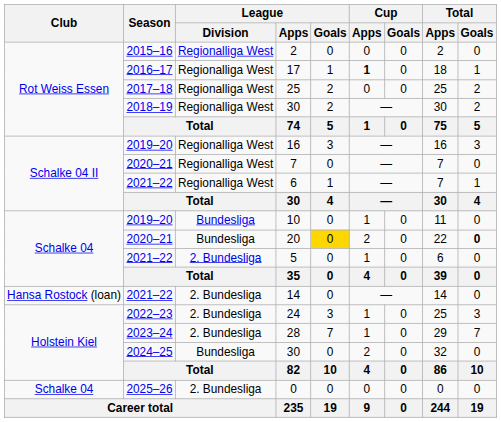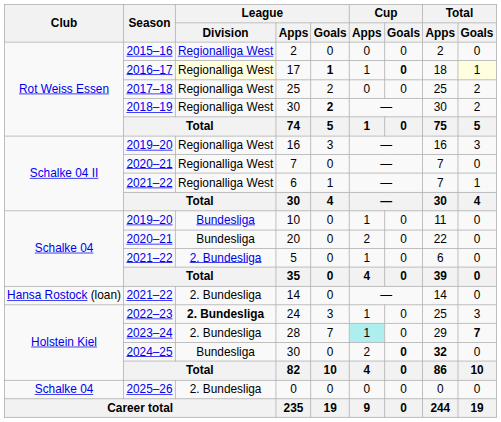(226, 70) no background -> (226, 70) lightyellow background
(330, 70) normal -> (330, 70) bold
(367, 70) bold -> (367, 70) normal
(404, 70) normal -> (404, 70) bold
(477, 70) no background -> (477, 70) lightyellow background
(330, 107) normal -> (330, 107) bold
(330, 239) gold background -> (330, 239) no background
(477, 239) bold -> (477, 239) normal
(226, 314) normal -> (226, 314) bold
(367, 333) no background -> (367, 333) paleturquoise background
(477, 333) normal -> (477, 333) bold
(404, 351) normal -> (404, 351) bold
(440, 351) normal -> (440, 351) bold
